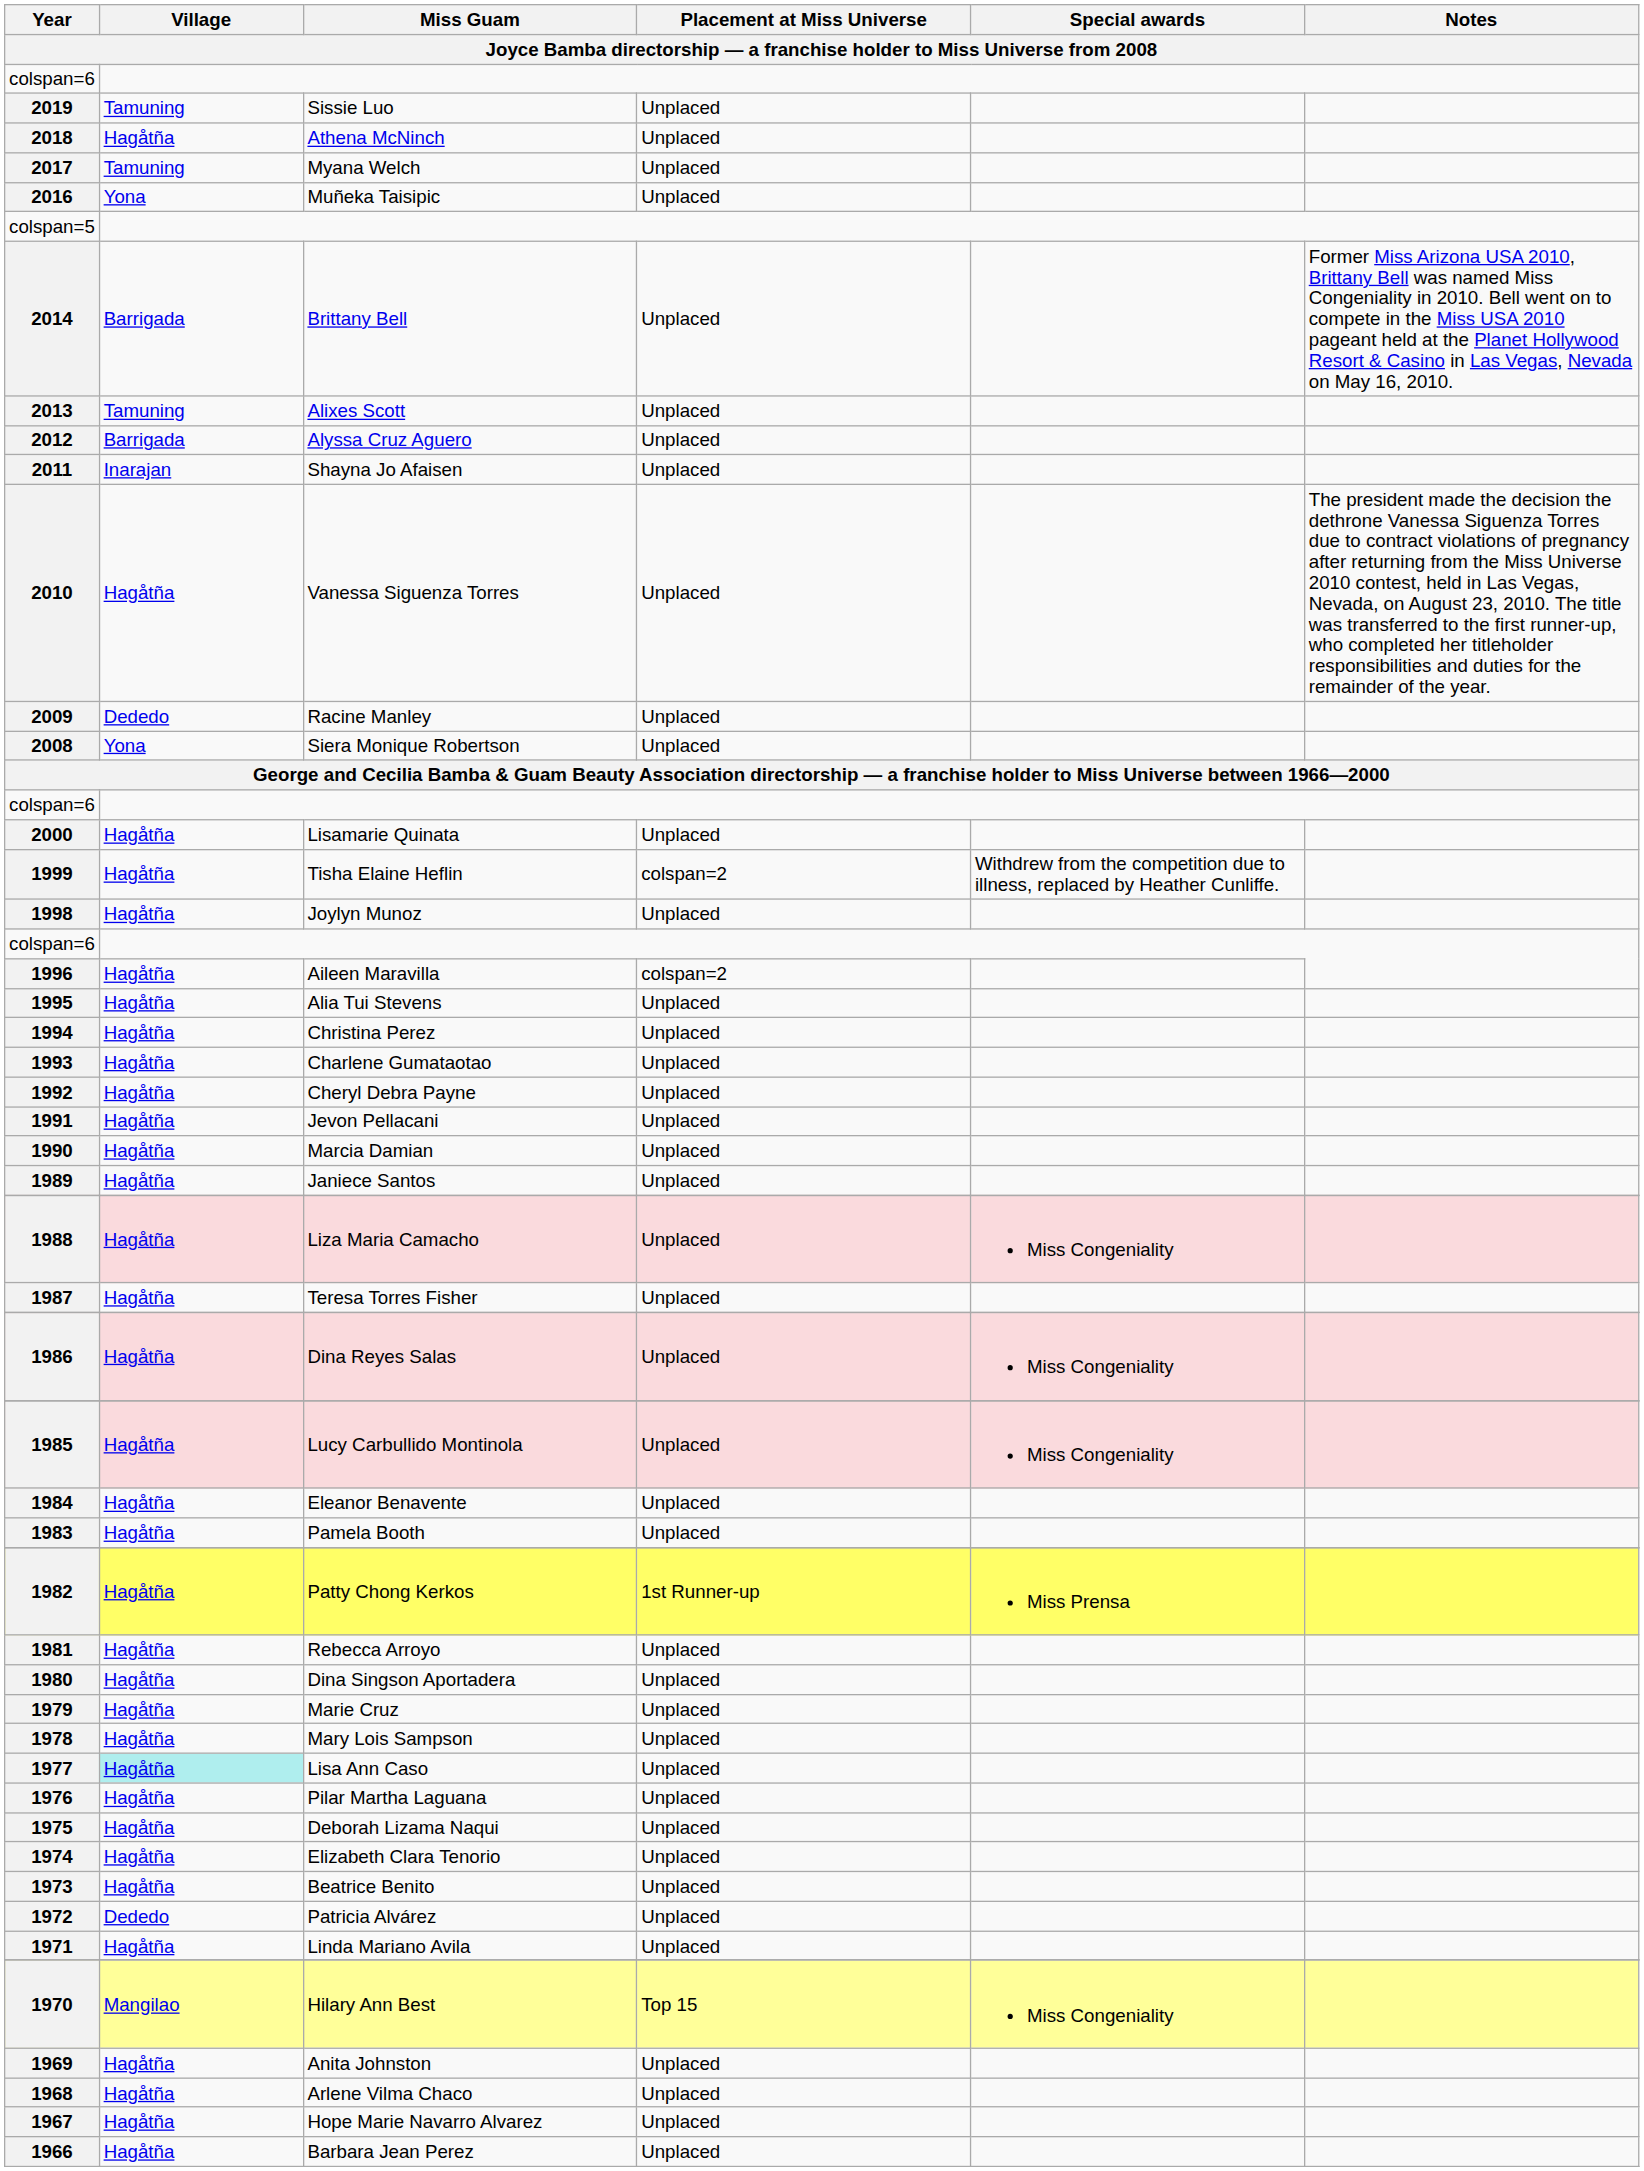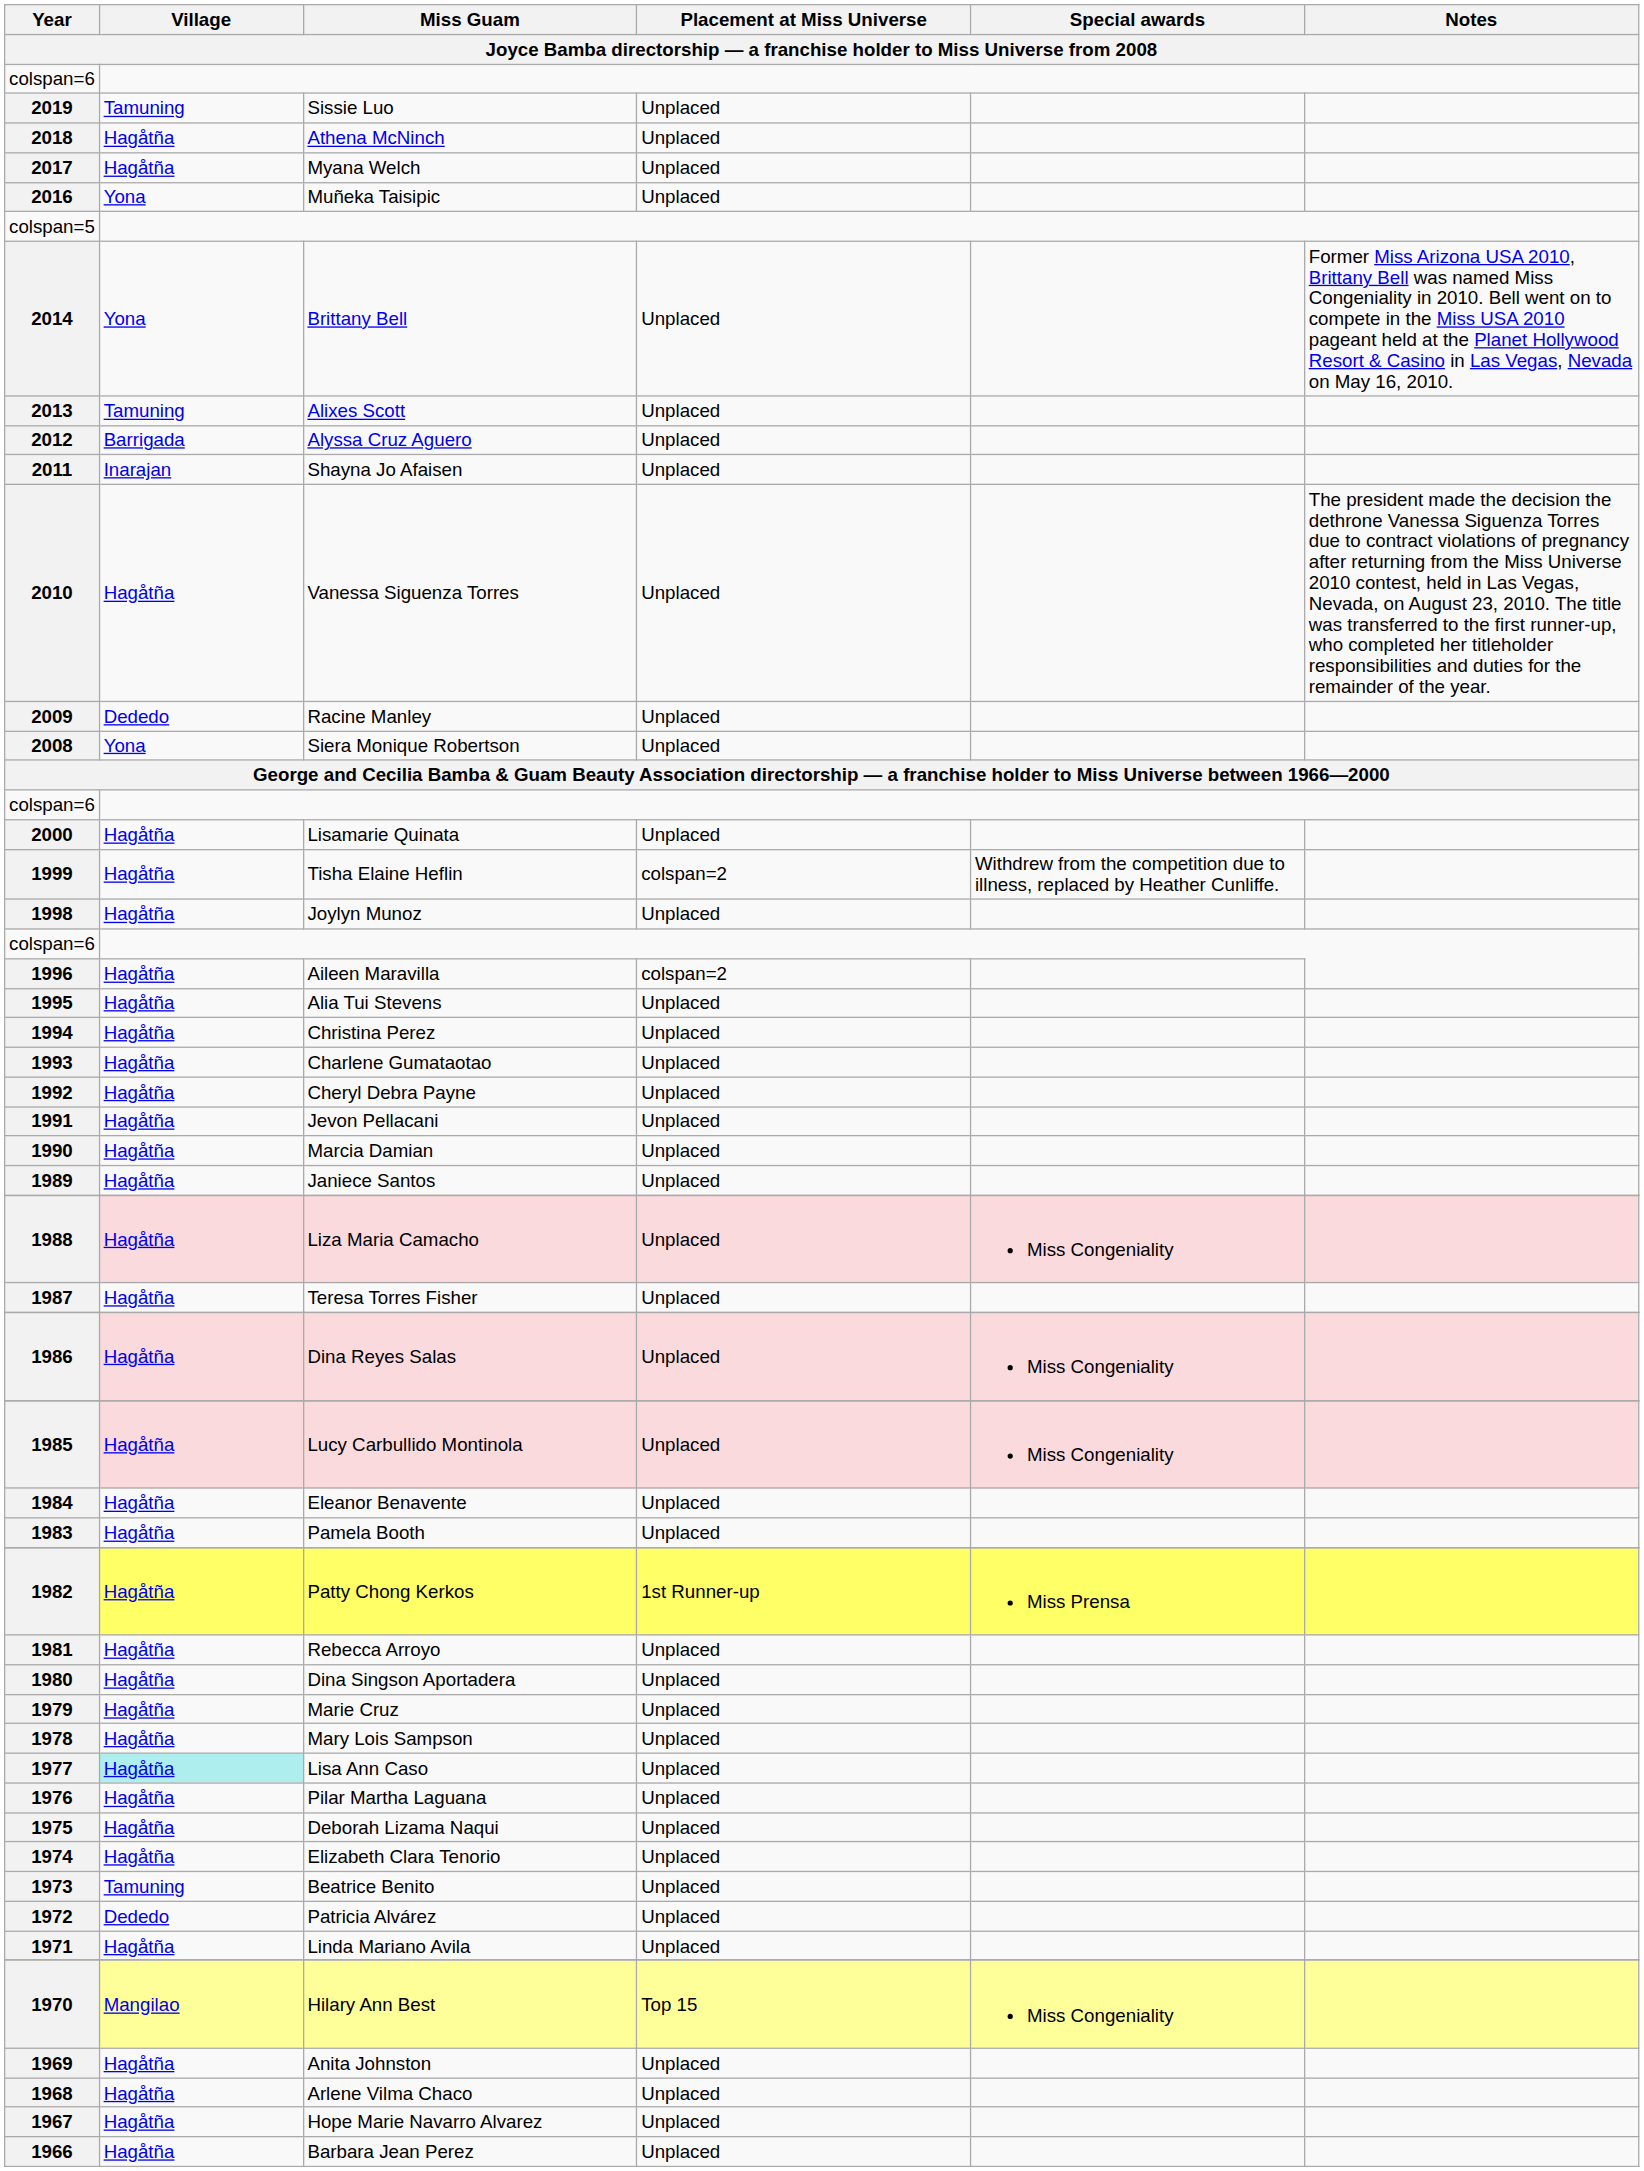(144, 168) Tamuning -> (139, 168) Hagåtña
(144, 319) Barrigada -> (125, 319) Yona
(139, 1887) Hagåtña -> (144, 1887) Tamuning
